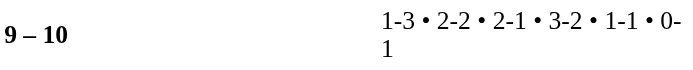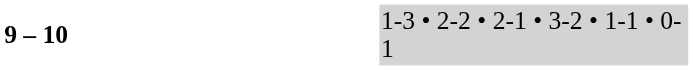(531, 34) no background -> (531, 34) lightgrey background
